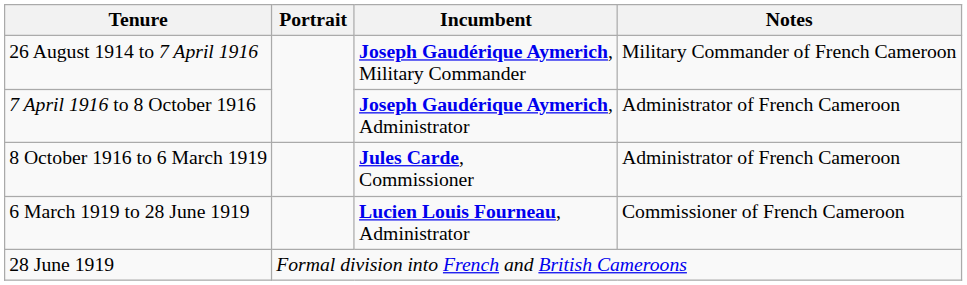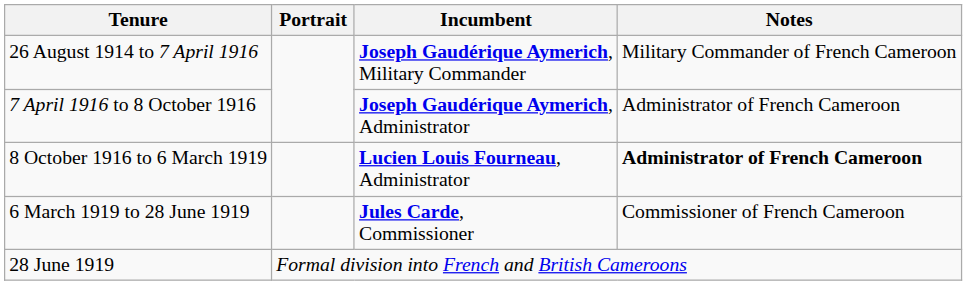(416, 169) Jules Carde, Commissioner -> (460, 169) Lucien Louis Fourneau, Administrator
(761, 158) normal -> (772, 158) bold
(460, 222) Lucien Louis Fourneau, Administrator -> (416, 222) Jules Carde, Commissioner
